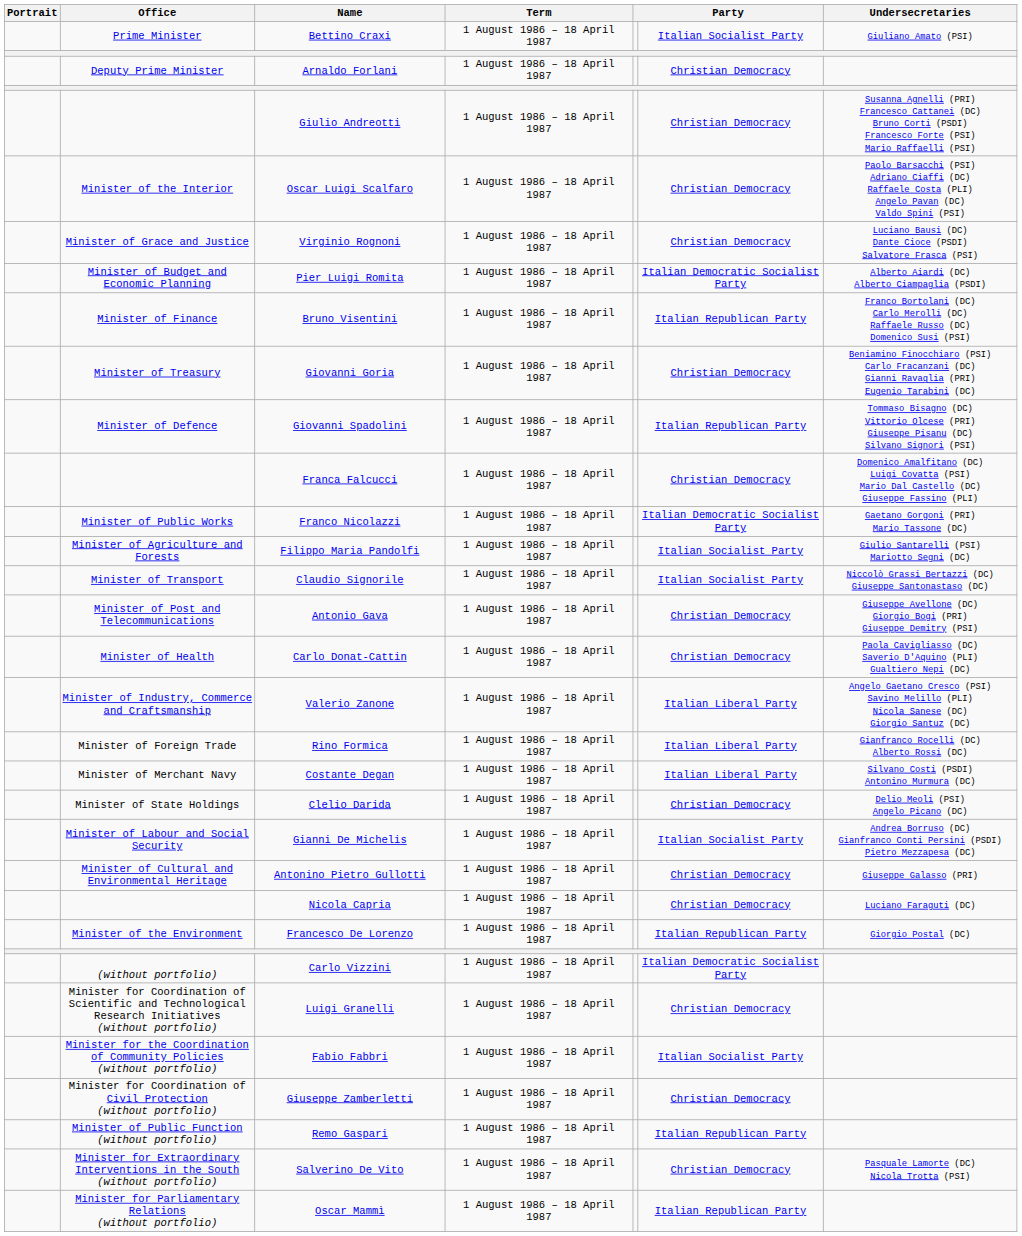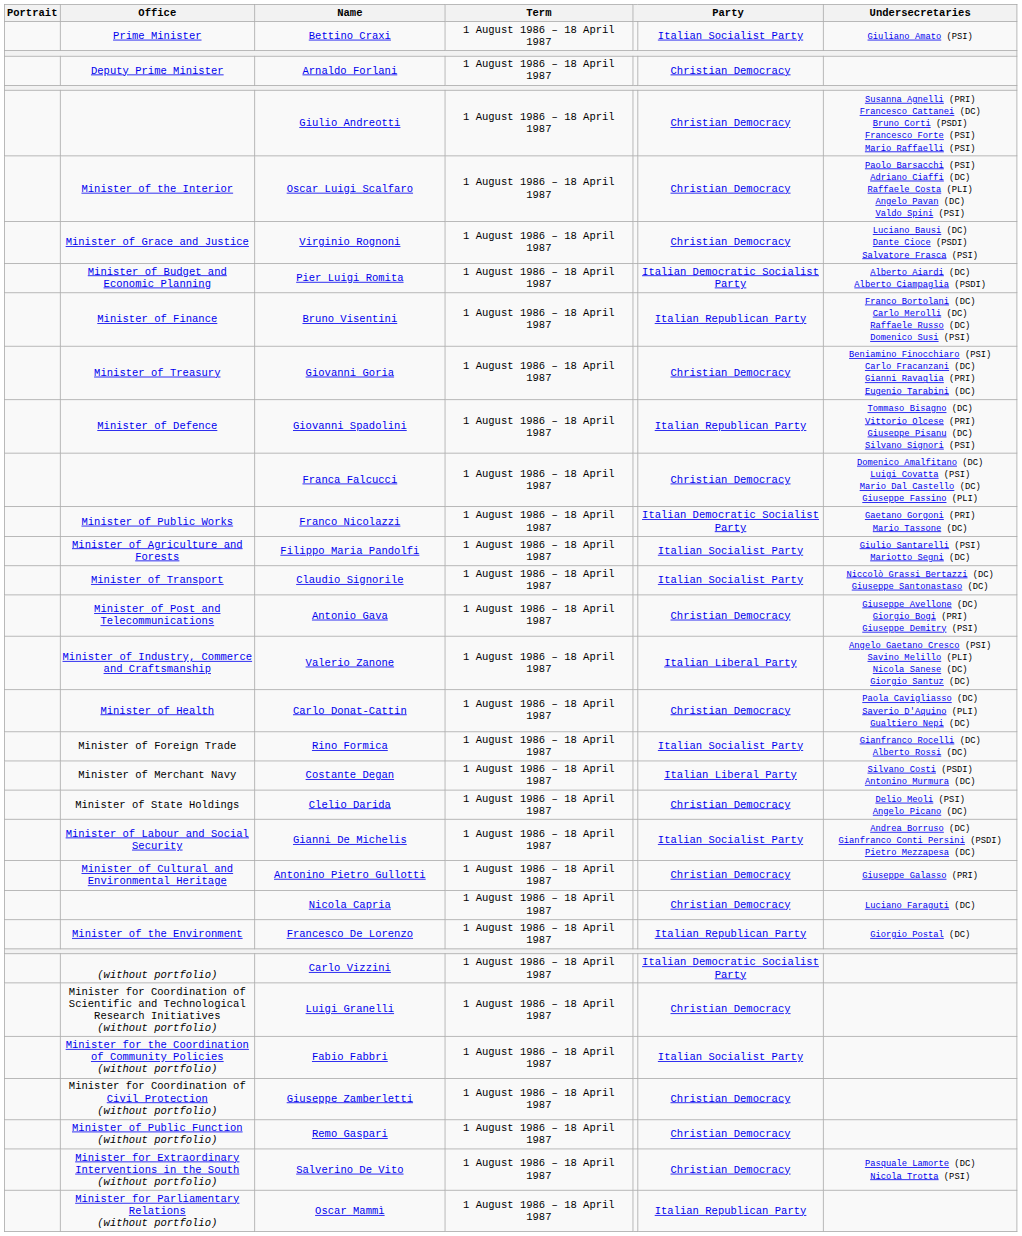rows swapped: (350, 705) <-> (350, 657)
(731, 746) Italian Liberal Party -> (731, 746) Italian Socialist Party
(731, 1134) Italian Republican Party -> (731, 1134) Christian Democracy
